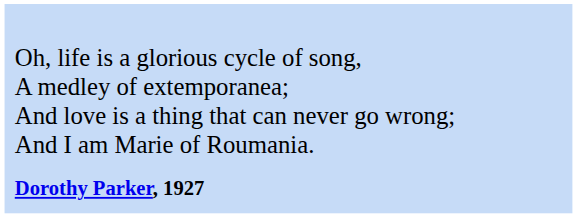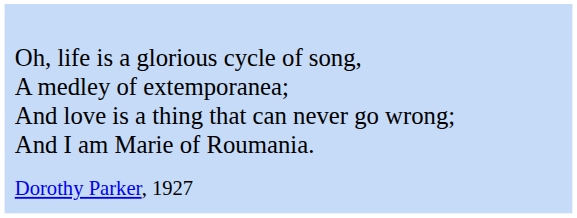(110, 187) bold -> (104, 188) normal
